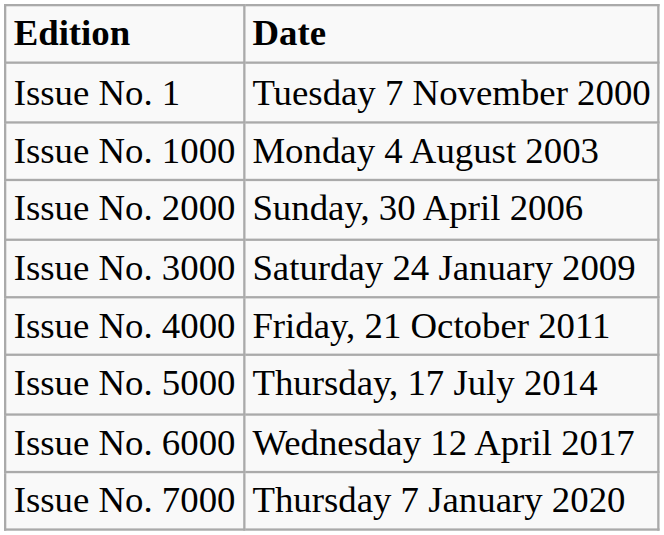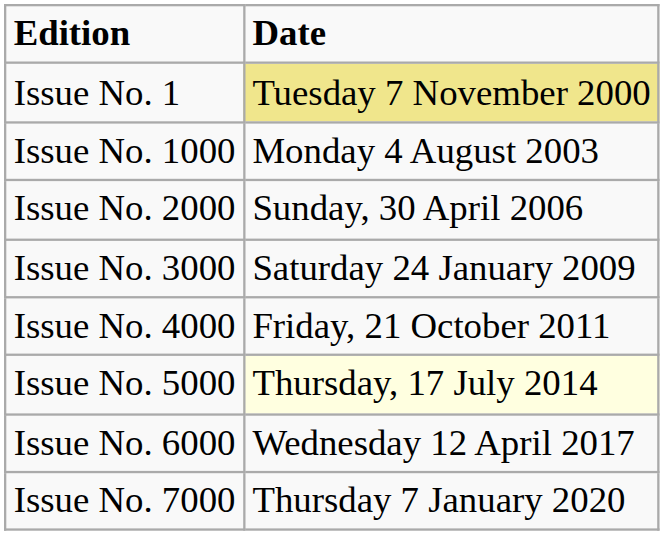(452, 92) no background -> (452, 92) khaki background
(425, 383) no background -> (425, 383) lightyellow background
